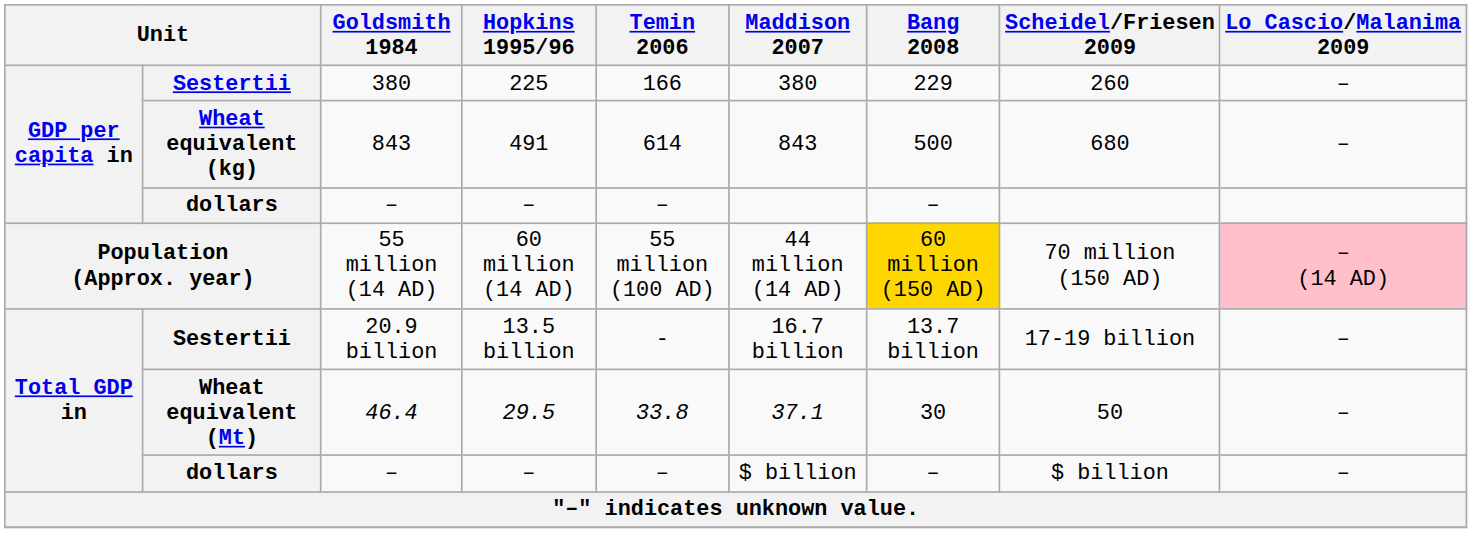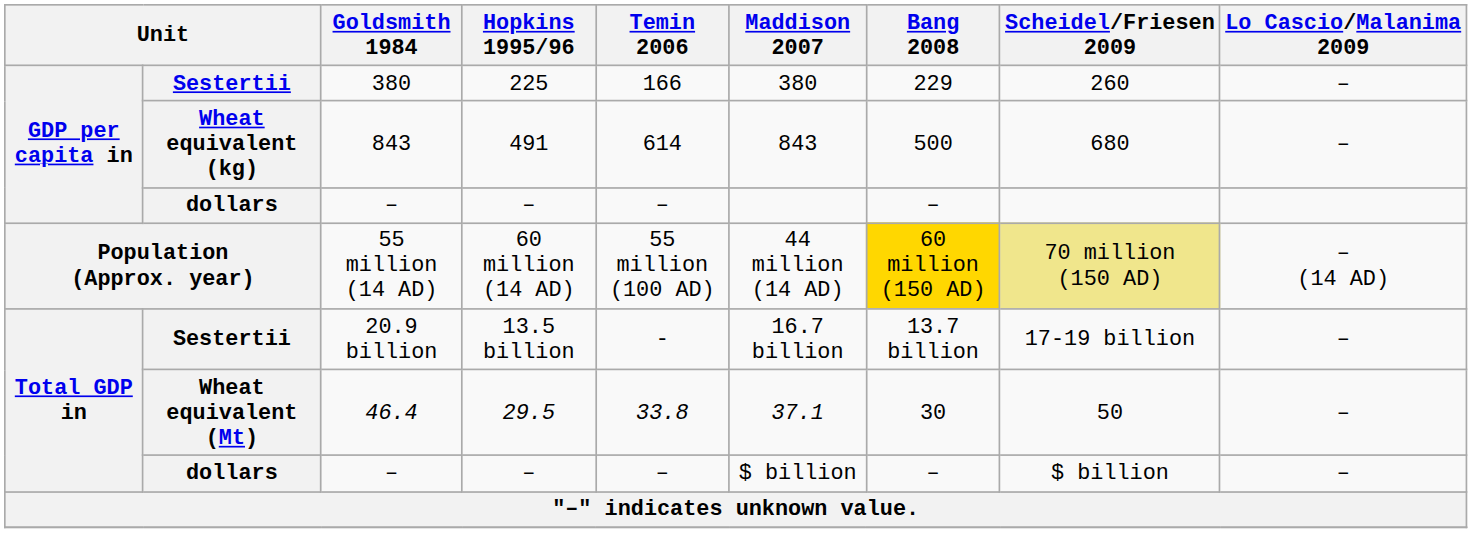(1110, 266) no background -> (1110, 266) khaki background
(1343, 266) pink background -> (1343, 266) no background
